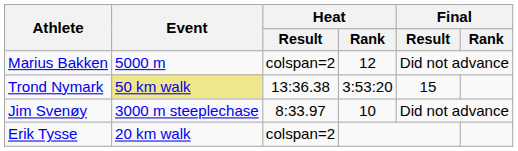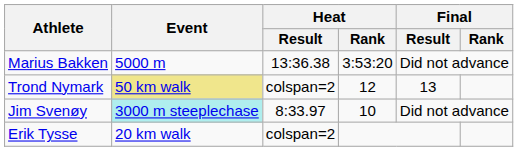(301, 63) colspan=2 -> (300, 63) 13:36.38
(367, 63) 12 -> (367, 63) 3:53:20
(300, 87) 13:36.38 -> (301, 87) colspan=2
(367, 87) 3:53:20 -> (367, 87) 12
(428, 87) 15 -> (428, 87) 13
(187, 111) no background -> (187, 111) paleturquoise background
